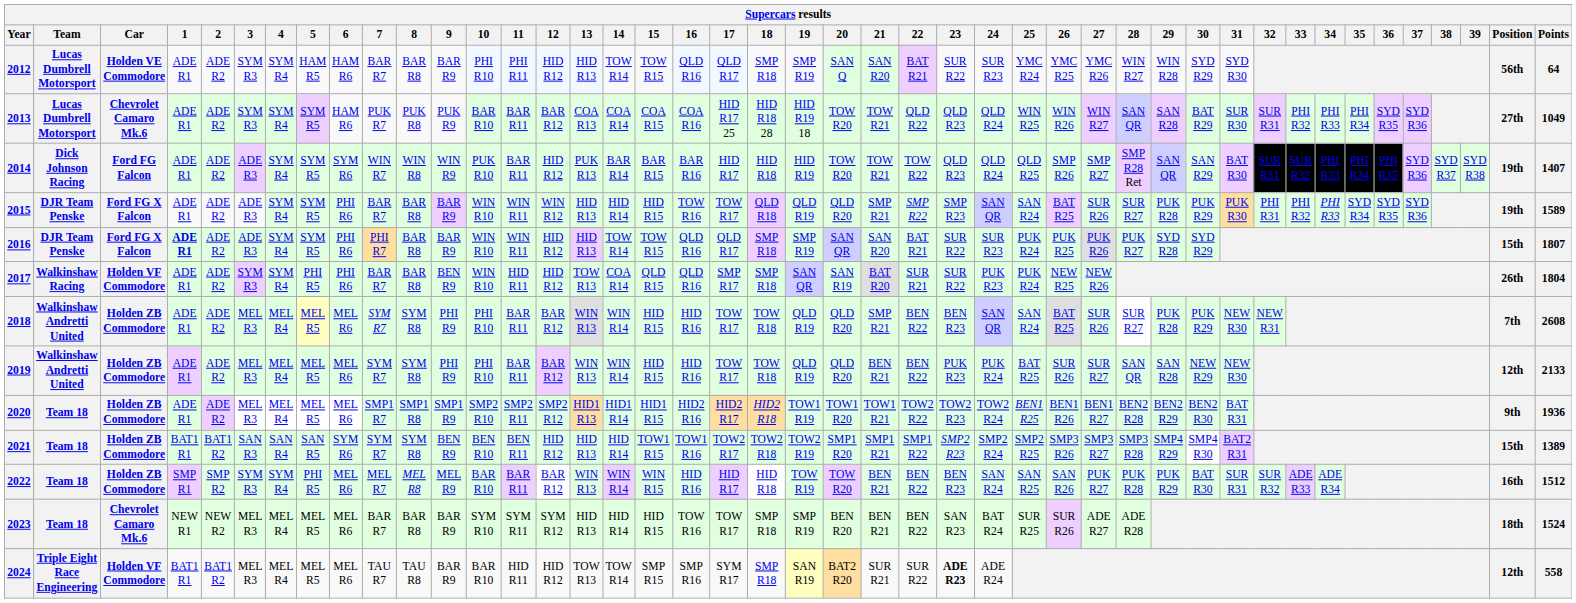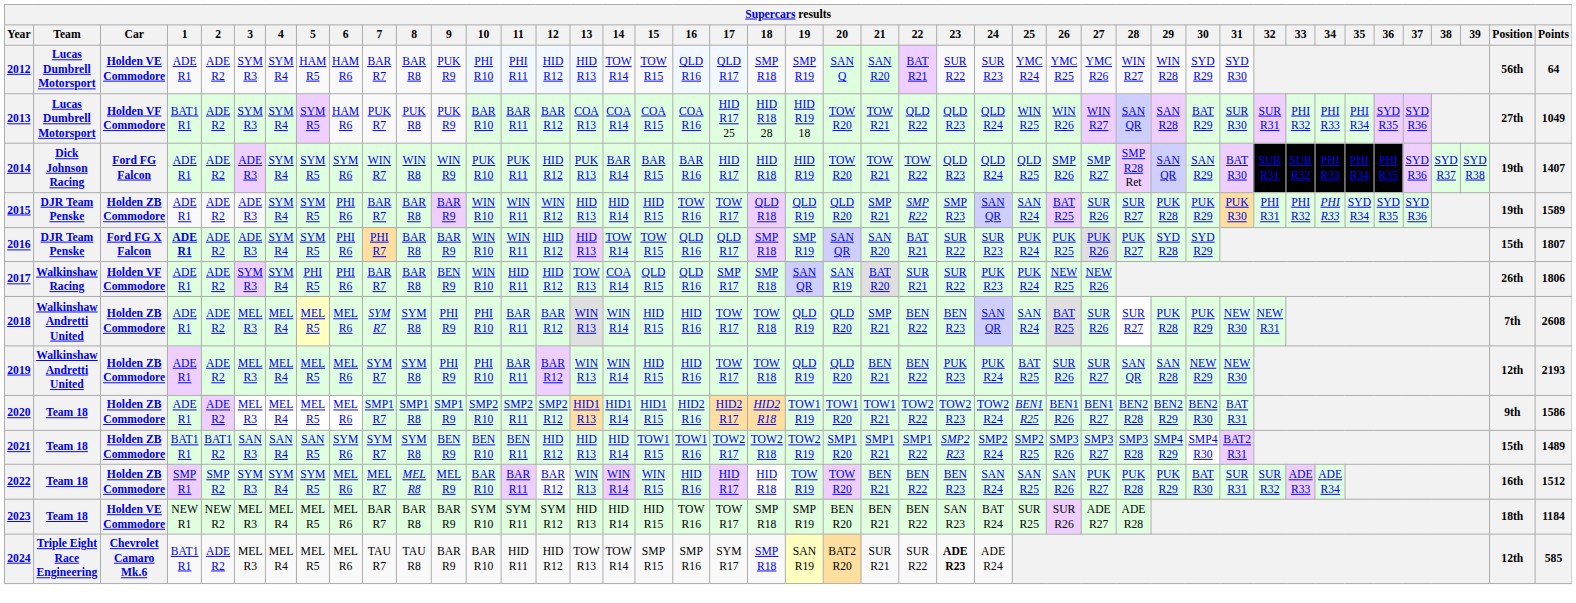(449, 69) BAR R9 -> (449, 69) PUK R9
(134, 118) Chevrolet Camaro Mk.6 -> (134, 118) Holden VF Commodore
(185, 118) ADE R1 -> (185, 118) BAT1 R1
(518, 167) BAR R11 -> (518, 167) PUK R11
(134, 209) Ford FG X Falcon -> (134, 209) Holden ZB Commodore
(1553, 279) 1804 -> (1553, 279) 1806
(1553, 370) 2133 -> (1553, 370) 2193
(1553, 412) 1936 -> (1553, 412) 1586
(1553, 447) 1389 -> (1553, 447) 1489
(313, 481) PHI R5 -> (313, 481) SYM R5
(134, 523) Chevrolet Camaro Mk.6 -> (134, 516) Holden VE Commodore
(1553, 523) 1524 -> (1553, 516) 1184
(134, 573) Holden VF Commodore -> (134, 558) Chevrolet Camaro Mk.6
(218, 573) BAT1 R2 -> (218, 558) ADE R2
(1553, 573) 558 -> (1553, 558) 585
